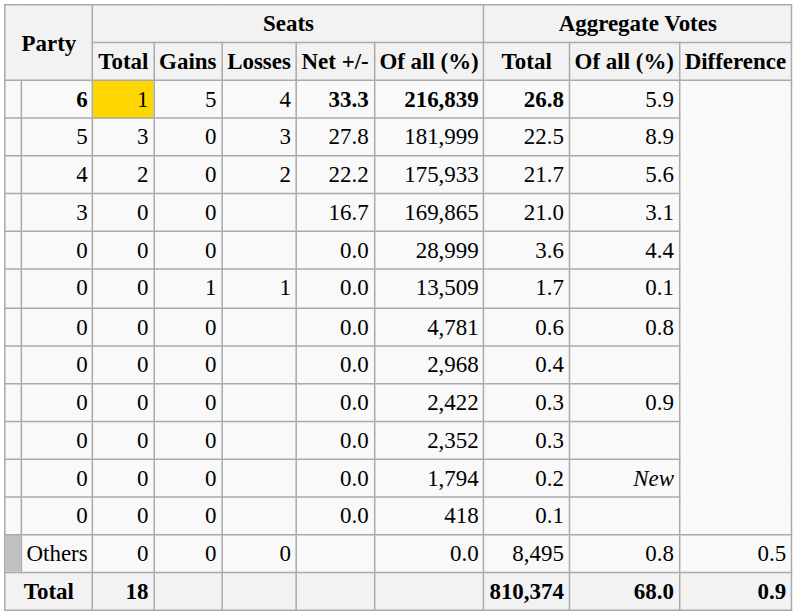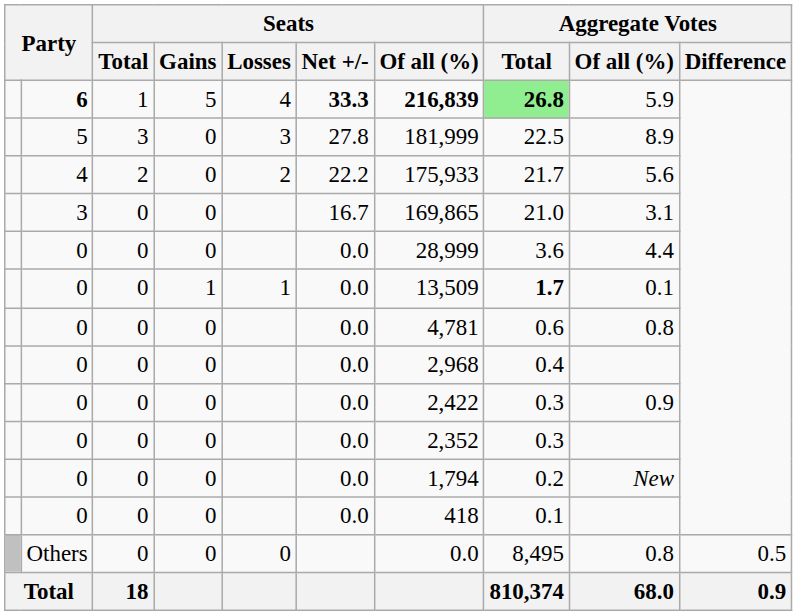(143, 99) gold background -> (143, 99) no background
(544, 99) no background -> (544, 99) lightgreen background
(550, 288) normal -> (550, 288) bold
